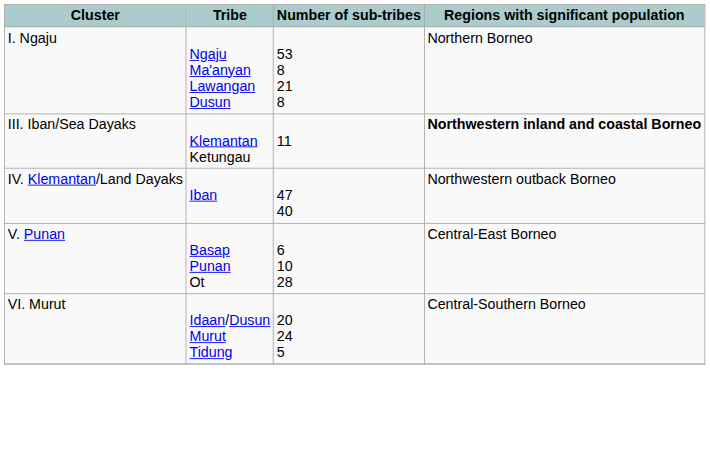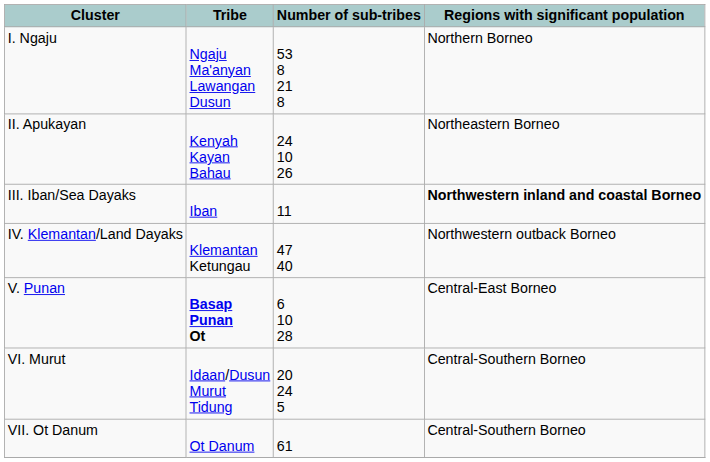+ row: (47, 125)
(224, 149) Klemantan Ketungau -> (203, 211) Iban
(203, 195) Iban -> (224, 258) Klemantan Ketungau
(210, 266) normal -> (211, 320) bold
+ row: (53, 430)
